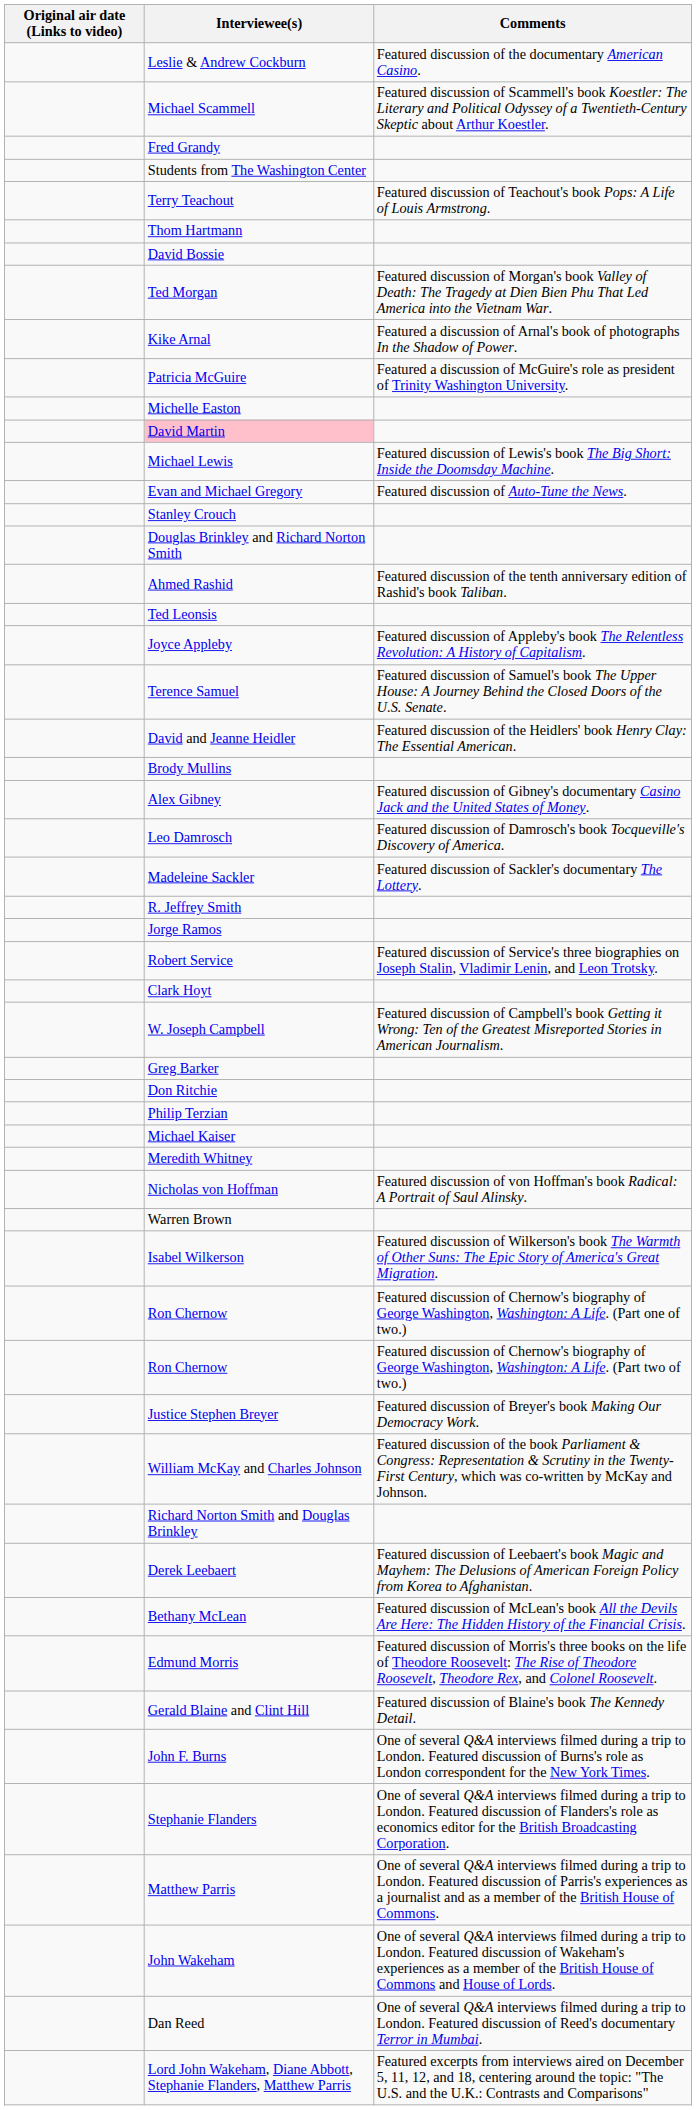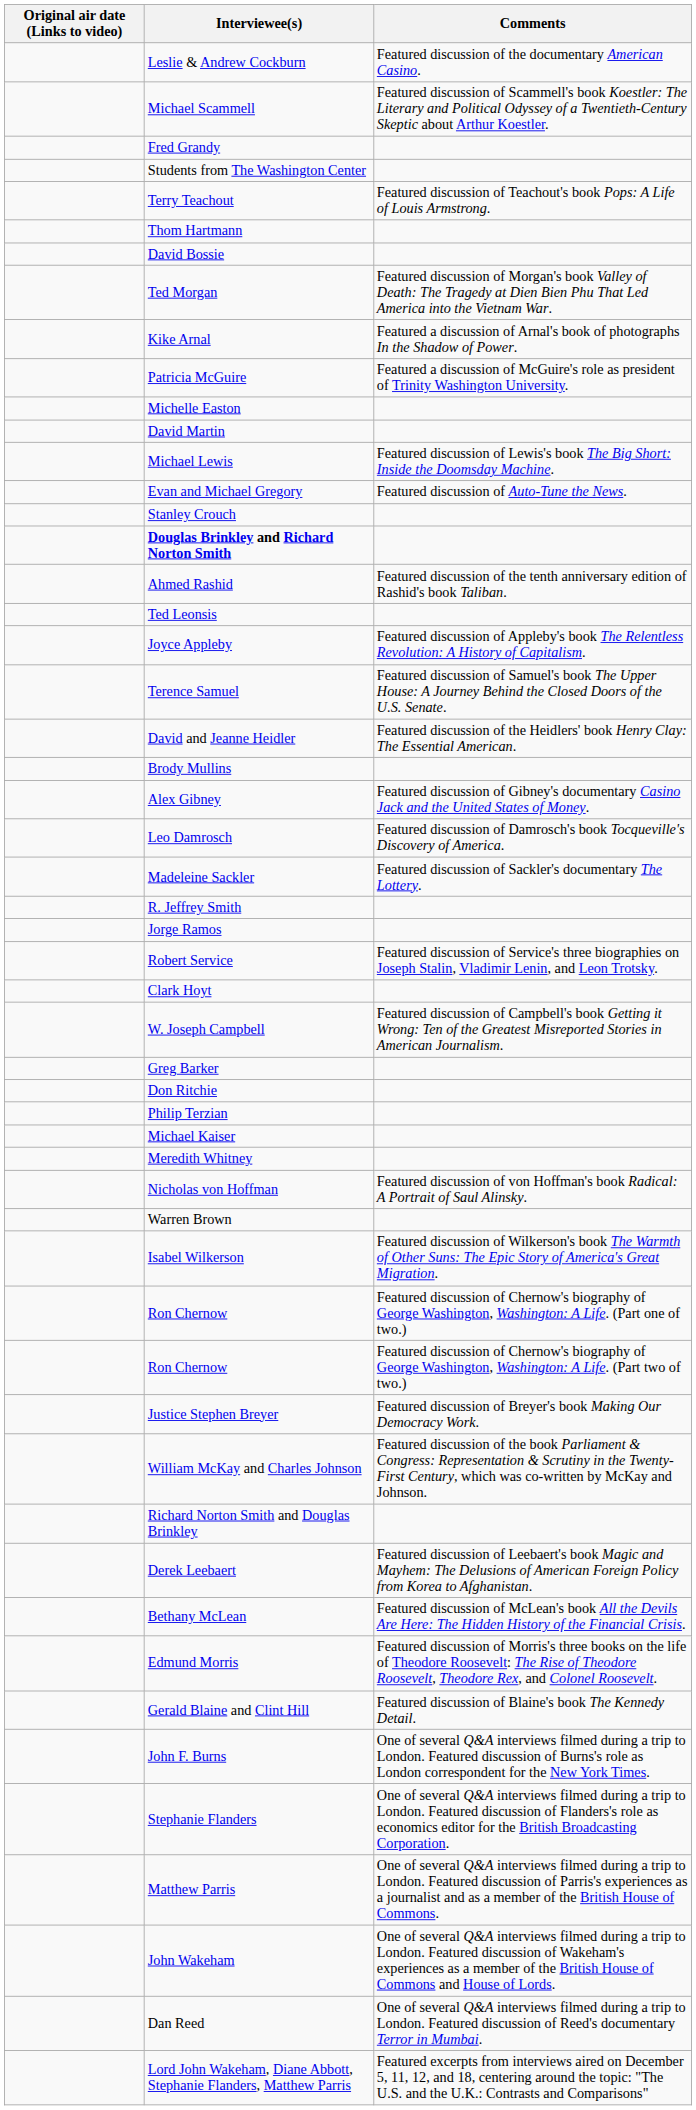(186, 430) pink background -> (186, 430) no background
(257, 545) normal -> (241, 545) bold
